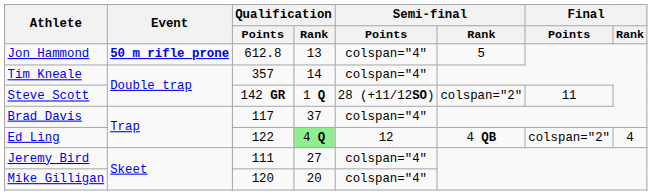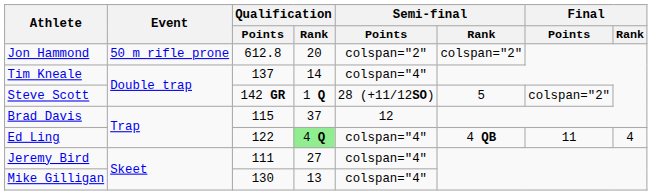(170, 54) bold -> (170, 54) normal
(314, 54) 13 -> (314, 54) 20
(386, 54) colspan="4" -> (386, 54) colspan="2"
(481, 54) 5 -> (481, 54) colspan="2"
(263, 75) 357 -> (263, 75) 137
(481, 96) colspan="2" -> (481, 96) 5
(569, 96) 11 -> (569, 96) colspan="2"
(263, 116) 117 -> (263, 116) 115
(386, 116) colspan="4" -> (386, 116) 12
(386, 137) 12 -> (386, 137) colspan="4"
(569, 137) colspan="2" -> (569, 137) 11
(263, 179) 120 -> (263, 179) 130
(314, 179) 20 -> (314, 179) 13
